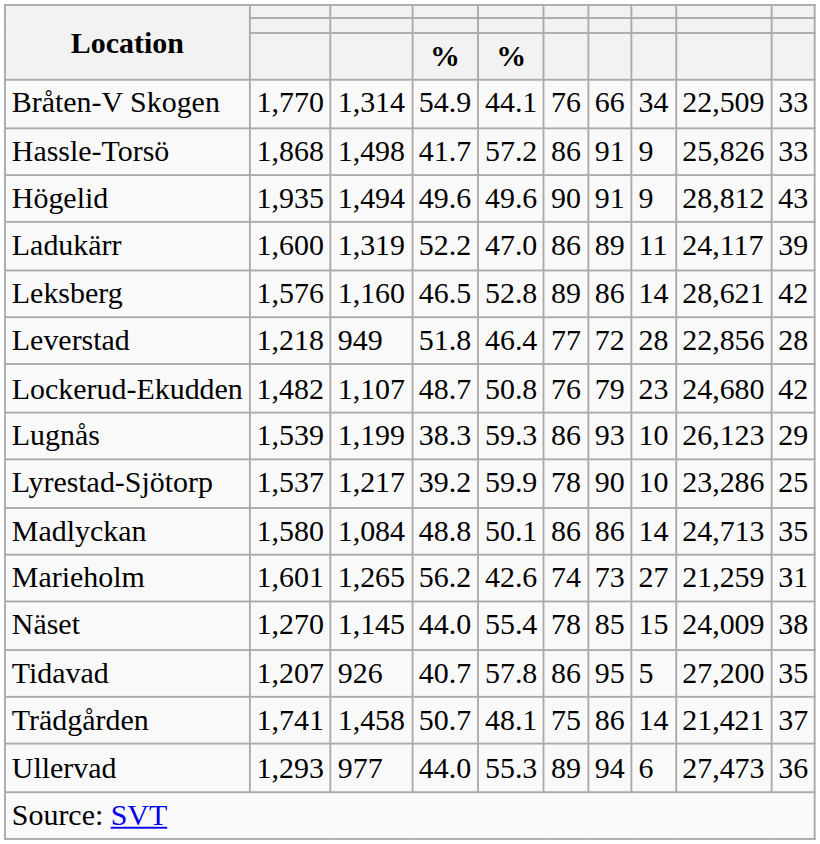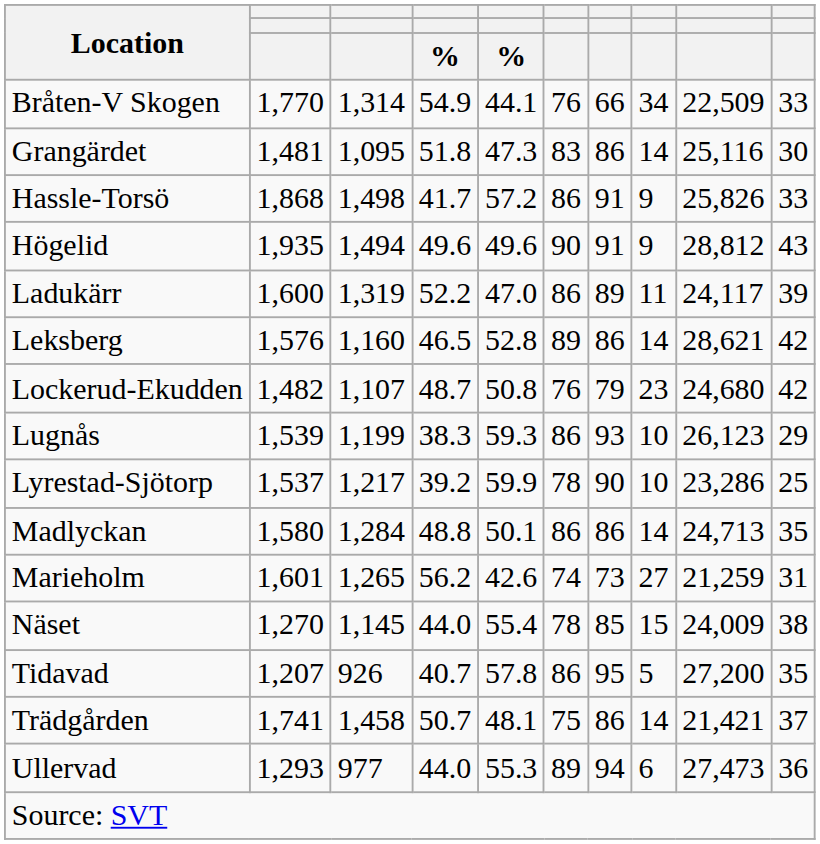+ row: (79, 150)
- row: (71, 340)
(371, 530) 1,084 -> (371, 530) 1,284
